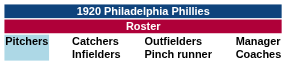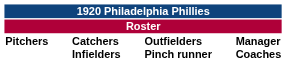(27, 42) lightblue background -> (27, 42) no background
